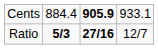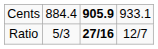(61, 34) bold -> (61, 34) normal
